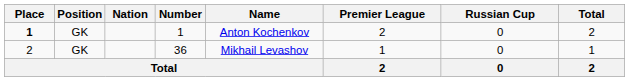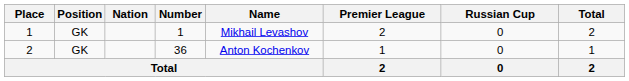(30, 32) bold -> (30, 32) normal
(264, 32) Anton Kochenkov -> (264, 32) Mikhail Levashov
(264, 50) Mikhail Levashov -> (264, 50) Anton Kochenkov
